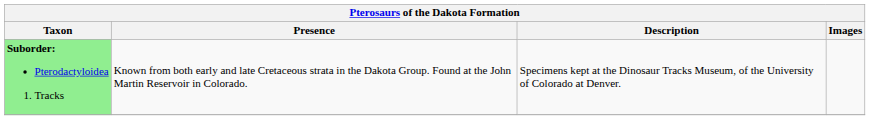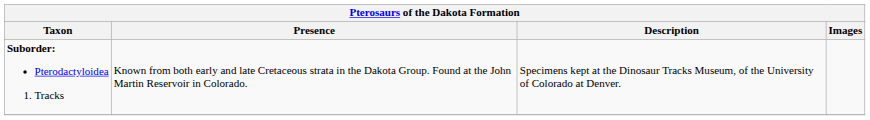(58, 72) lightgreen background -> (58, 72) no background
